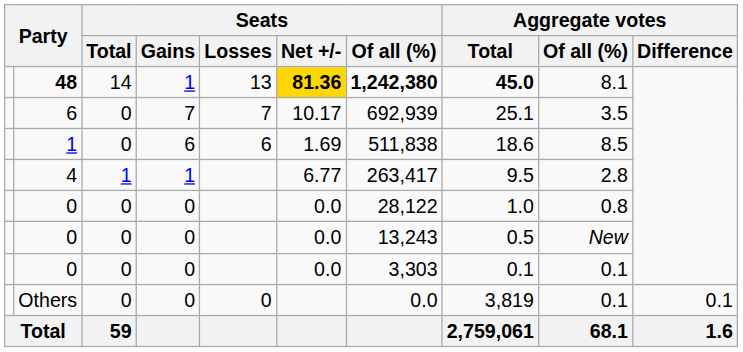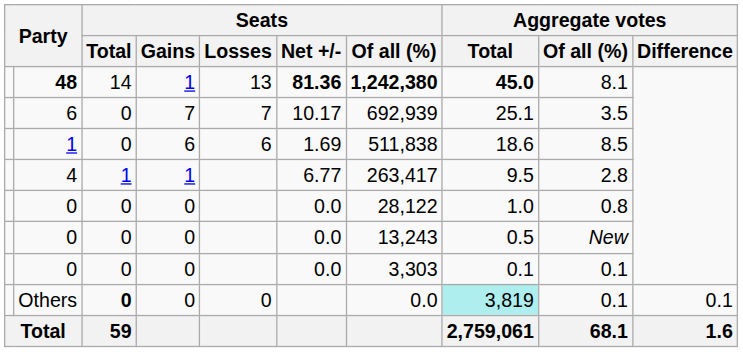(317, 82) gold background -> (317, 82) no background
(126, 300) normal -> (126, 300) bold
(509, 300) no background -> (509, 300) paleturquoise background
